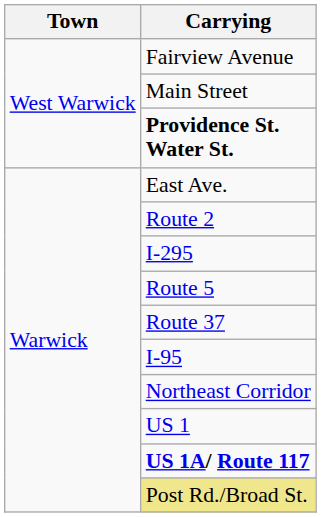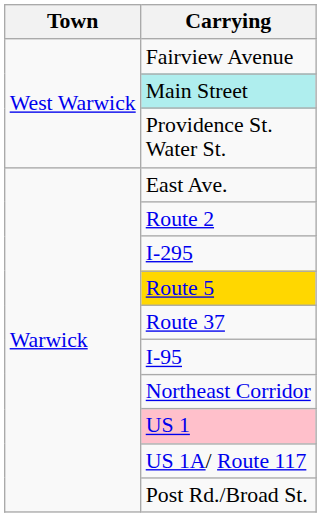(197, 90) no background -> (197, 90) paleturquoise background
(213, 137) bold -> (209, 137) normal
(180, 287) no background -> (180, 287) gold background
(168, 425) no background -> (168, 425) pink background
(228, 460) bold -> (226, 460) normal
(227, 494) khaki background -> (227, 494) no background
